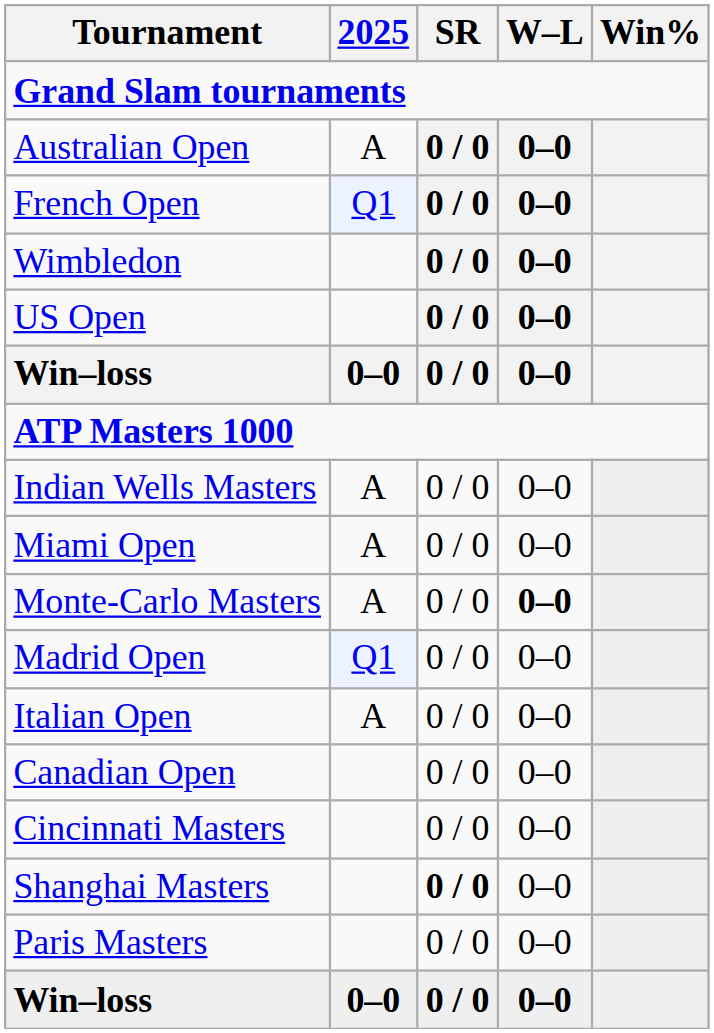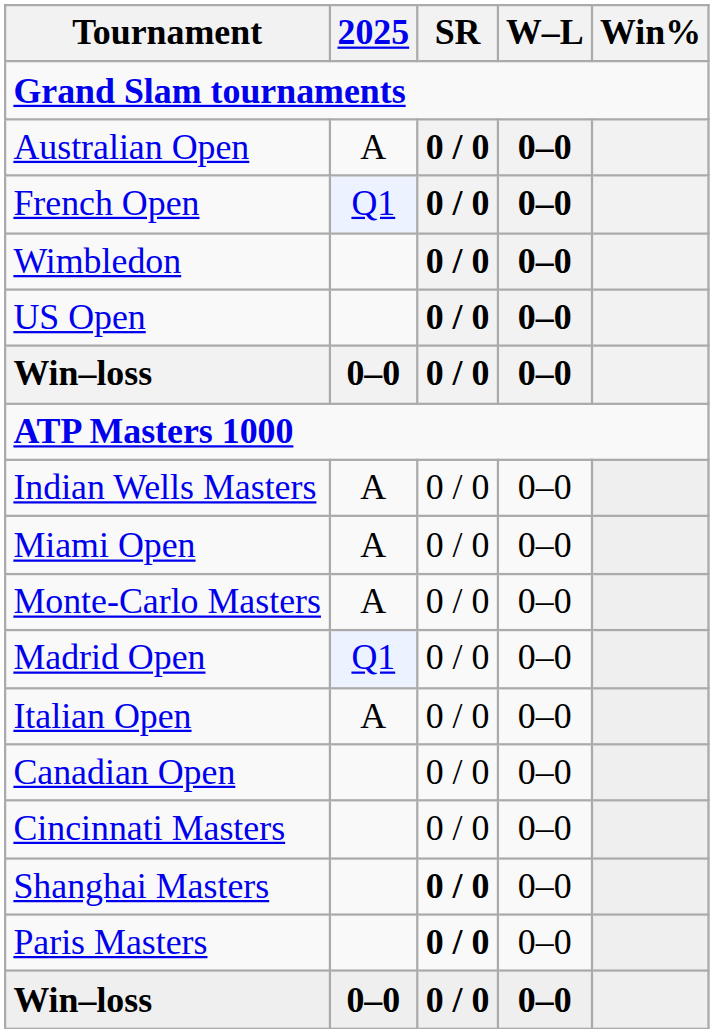(545, 601) bold -> (545, 601) normal
(458, 942) normal -> (458, 942) bold
